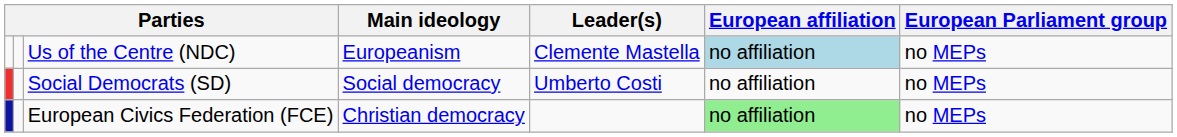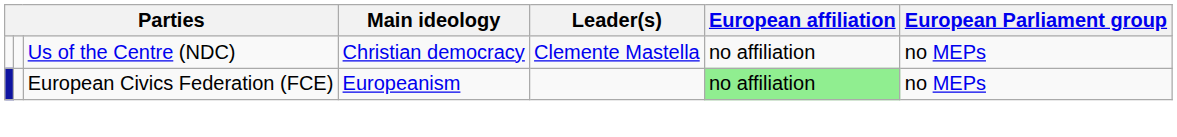(402, 52) Europeanism -> (434, 52) Christian democracy
(762, 52) lightblue background -> (762, 52) no background
- row: (129, 83)
(434, 115) Christian democracy -> (402, 83) Europeanism
